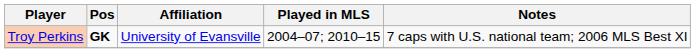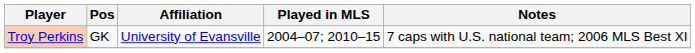(100, 36) bold -> (99, 36) normal
